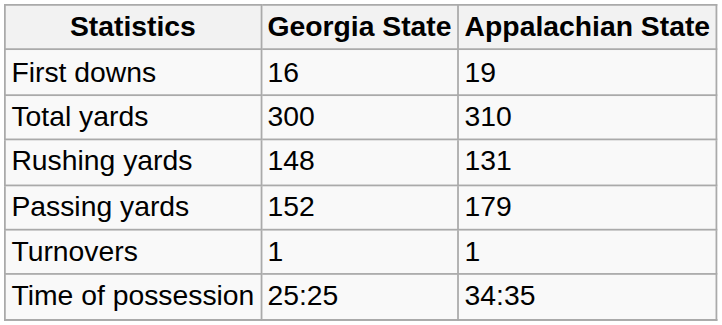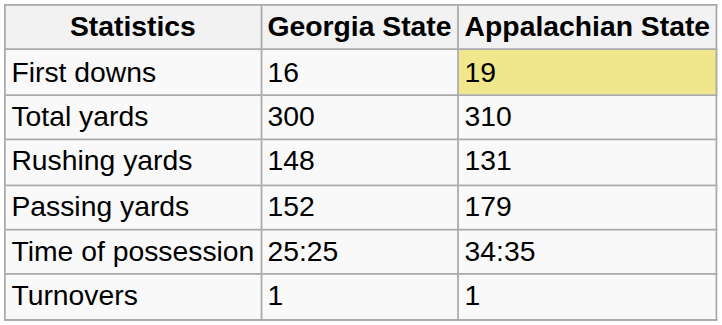(480, 71) no background -> (480, 71) khaki background
rows swapped: (75, 251) <-> (133, 296)
